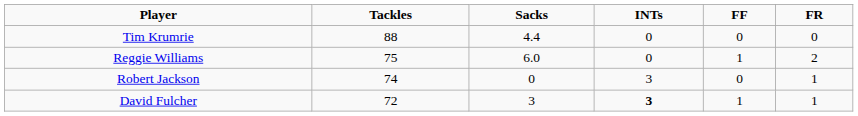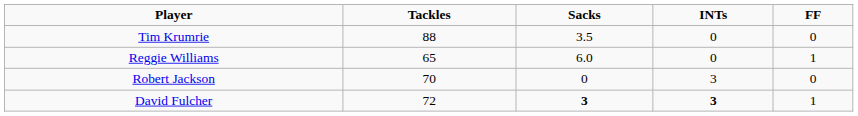- column: (814, 15)
(532, 36) 4.4 -> (584, 36) 3.5
(391, 57) 75 -> (429, 57) 65
(391, 79) 74 -> (429, 79) 70
(532, 100) normal -> (584, 100) bold
